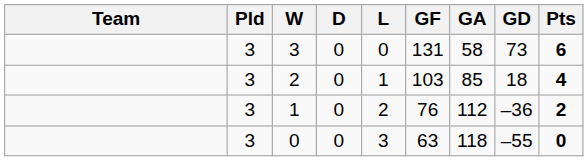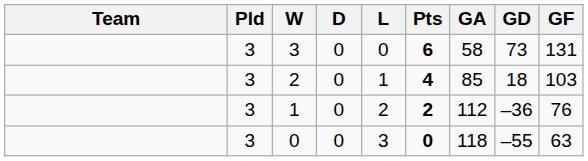columns swapped: (428, 19) <-> (561, 19)
